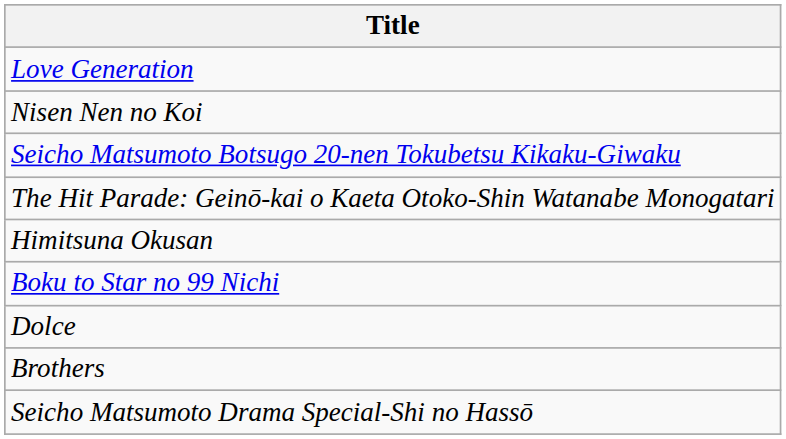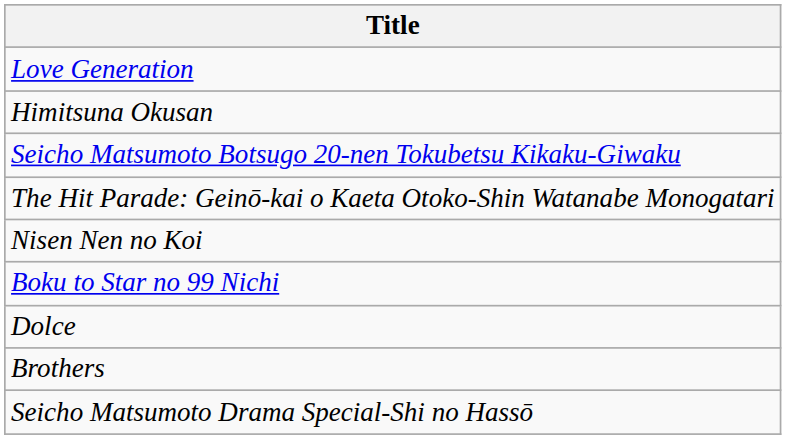(107, 111) Nisen Nen no Koi -> (112, 111) Himitsuna Okusan
(112, 240) Himitsuna Okusan -> (107, 240) Nisen Nen no Koi
